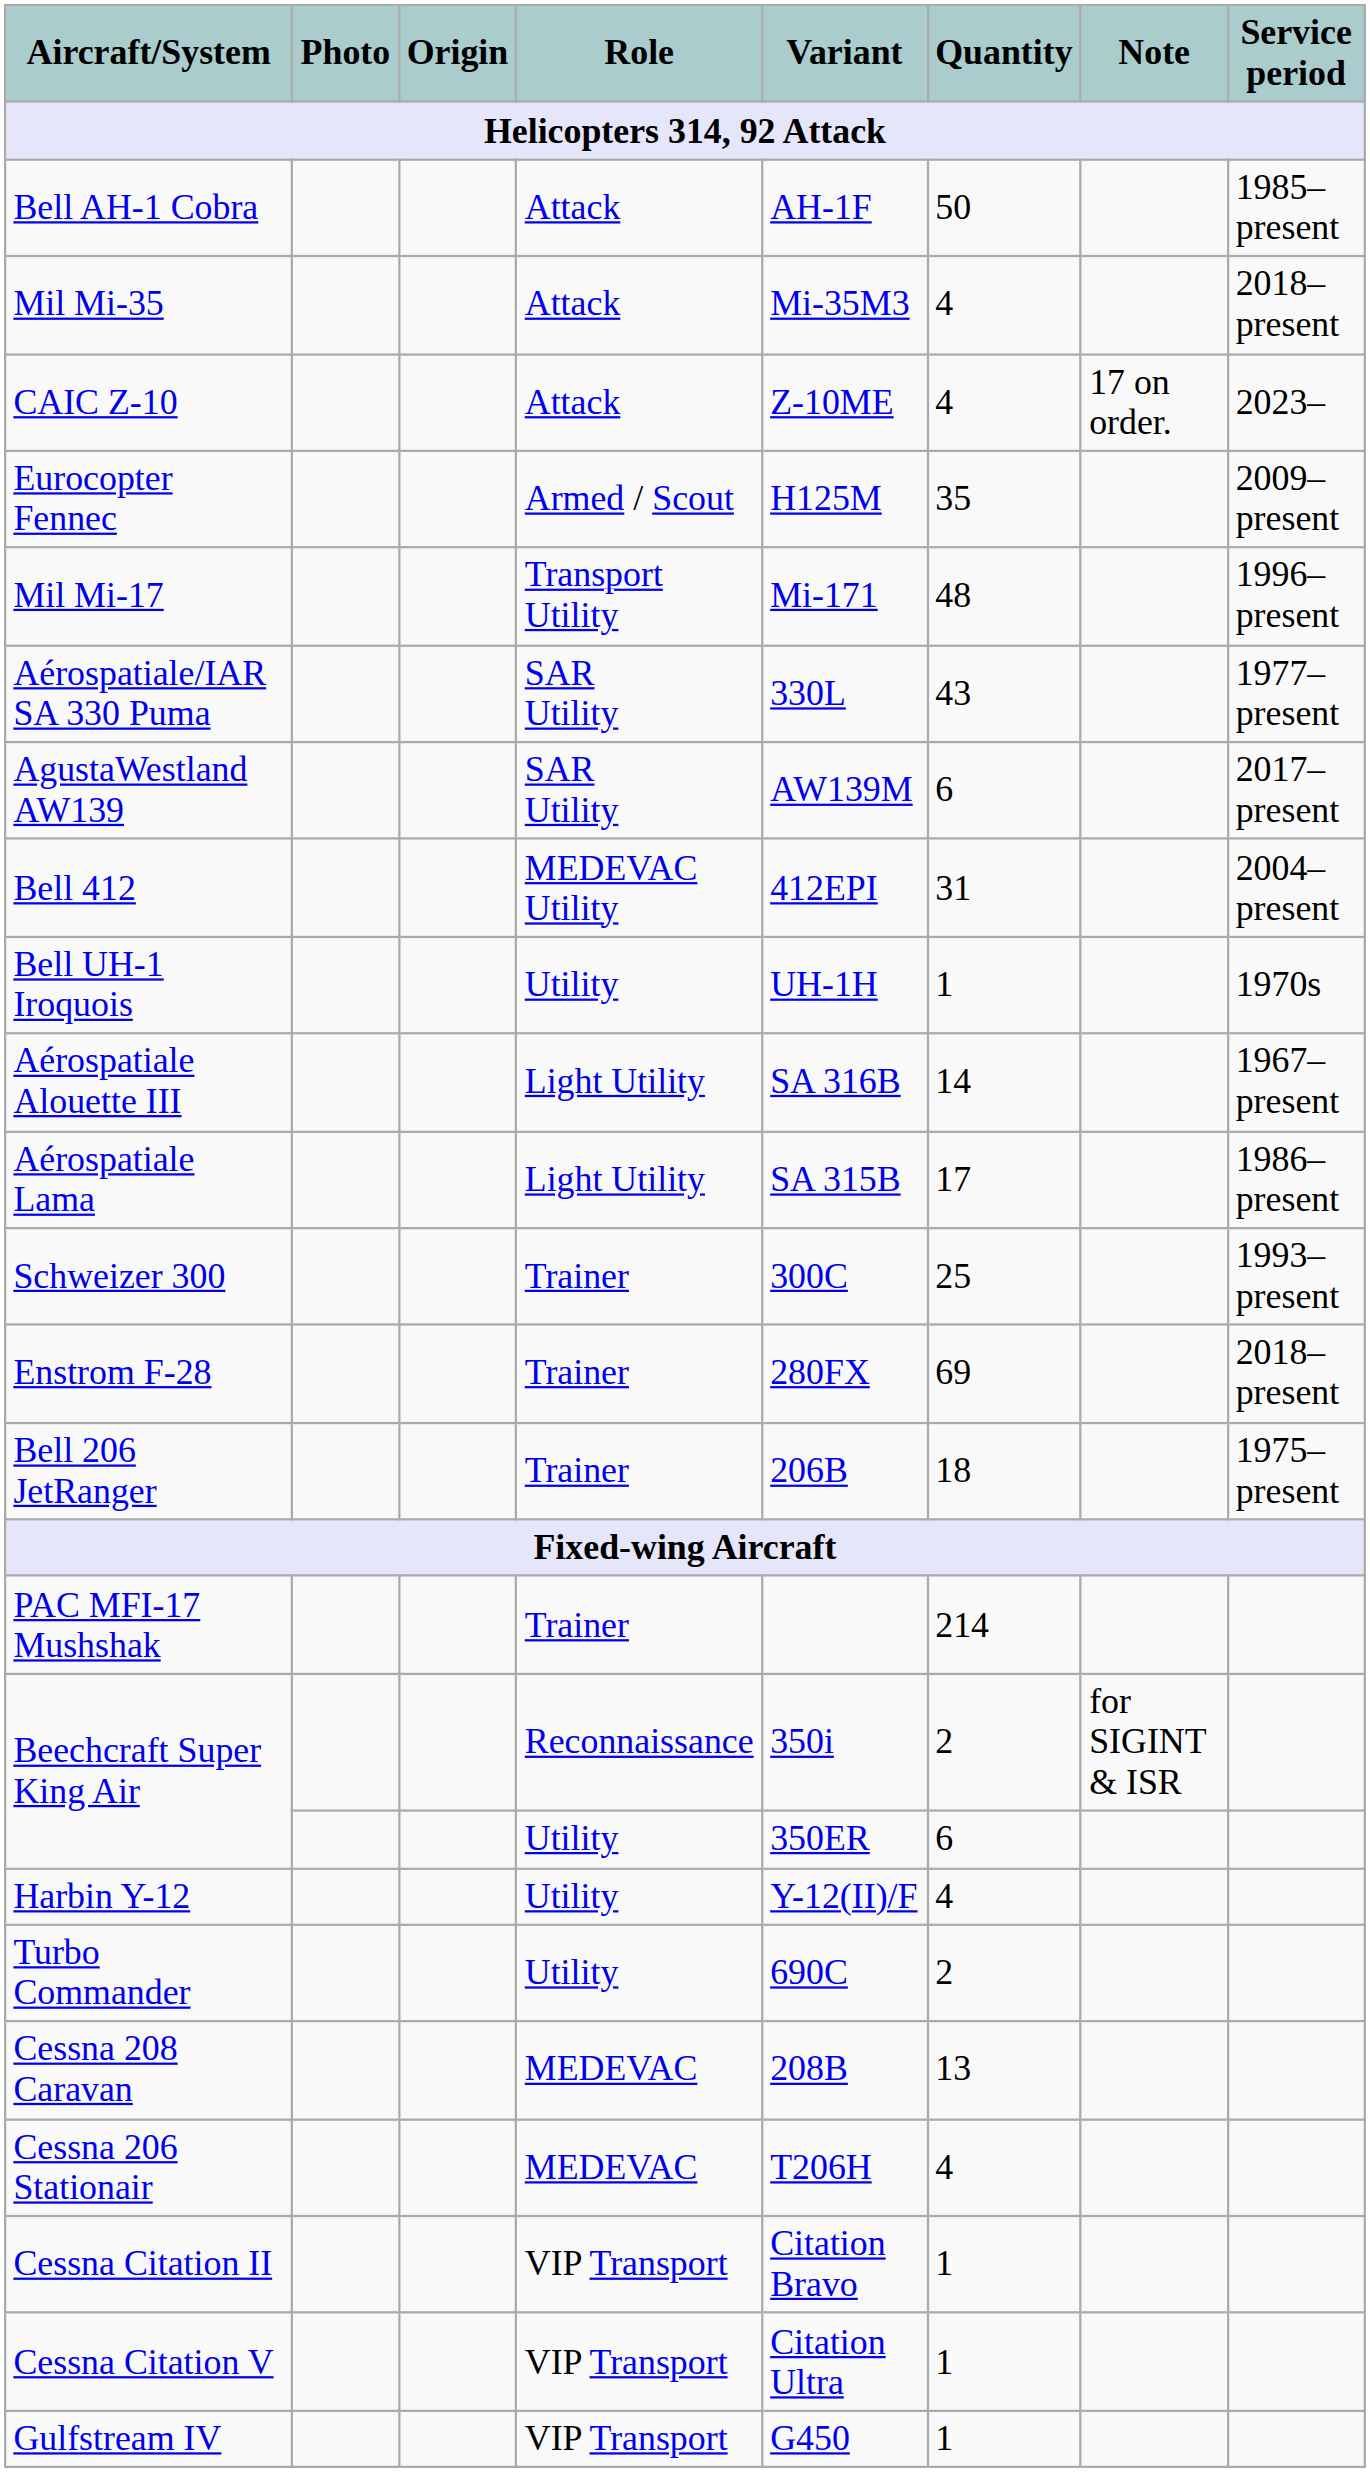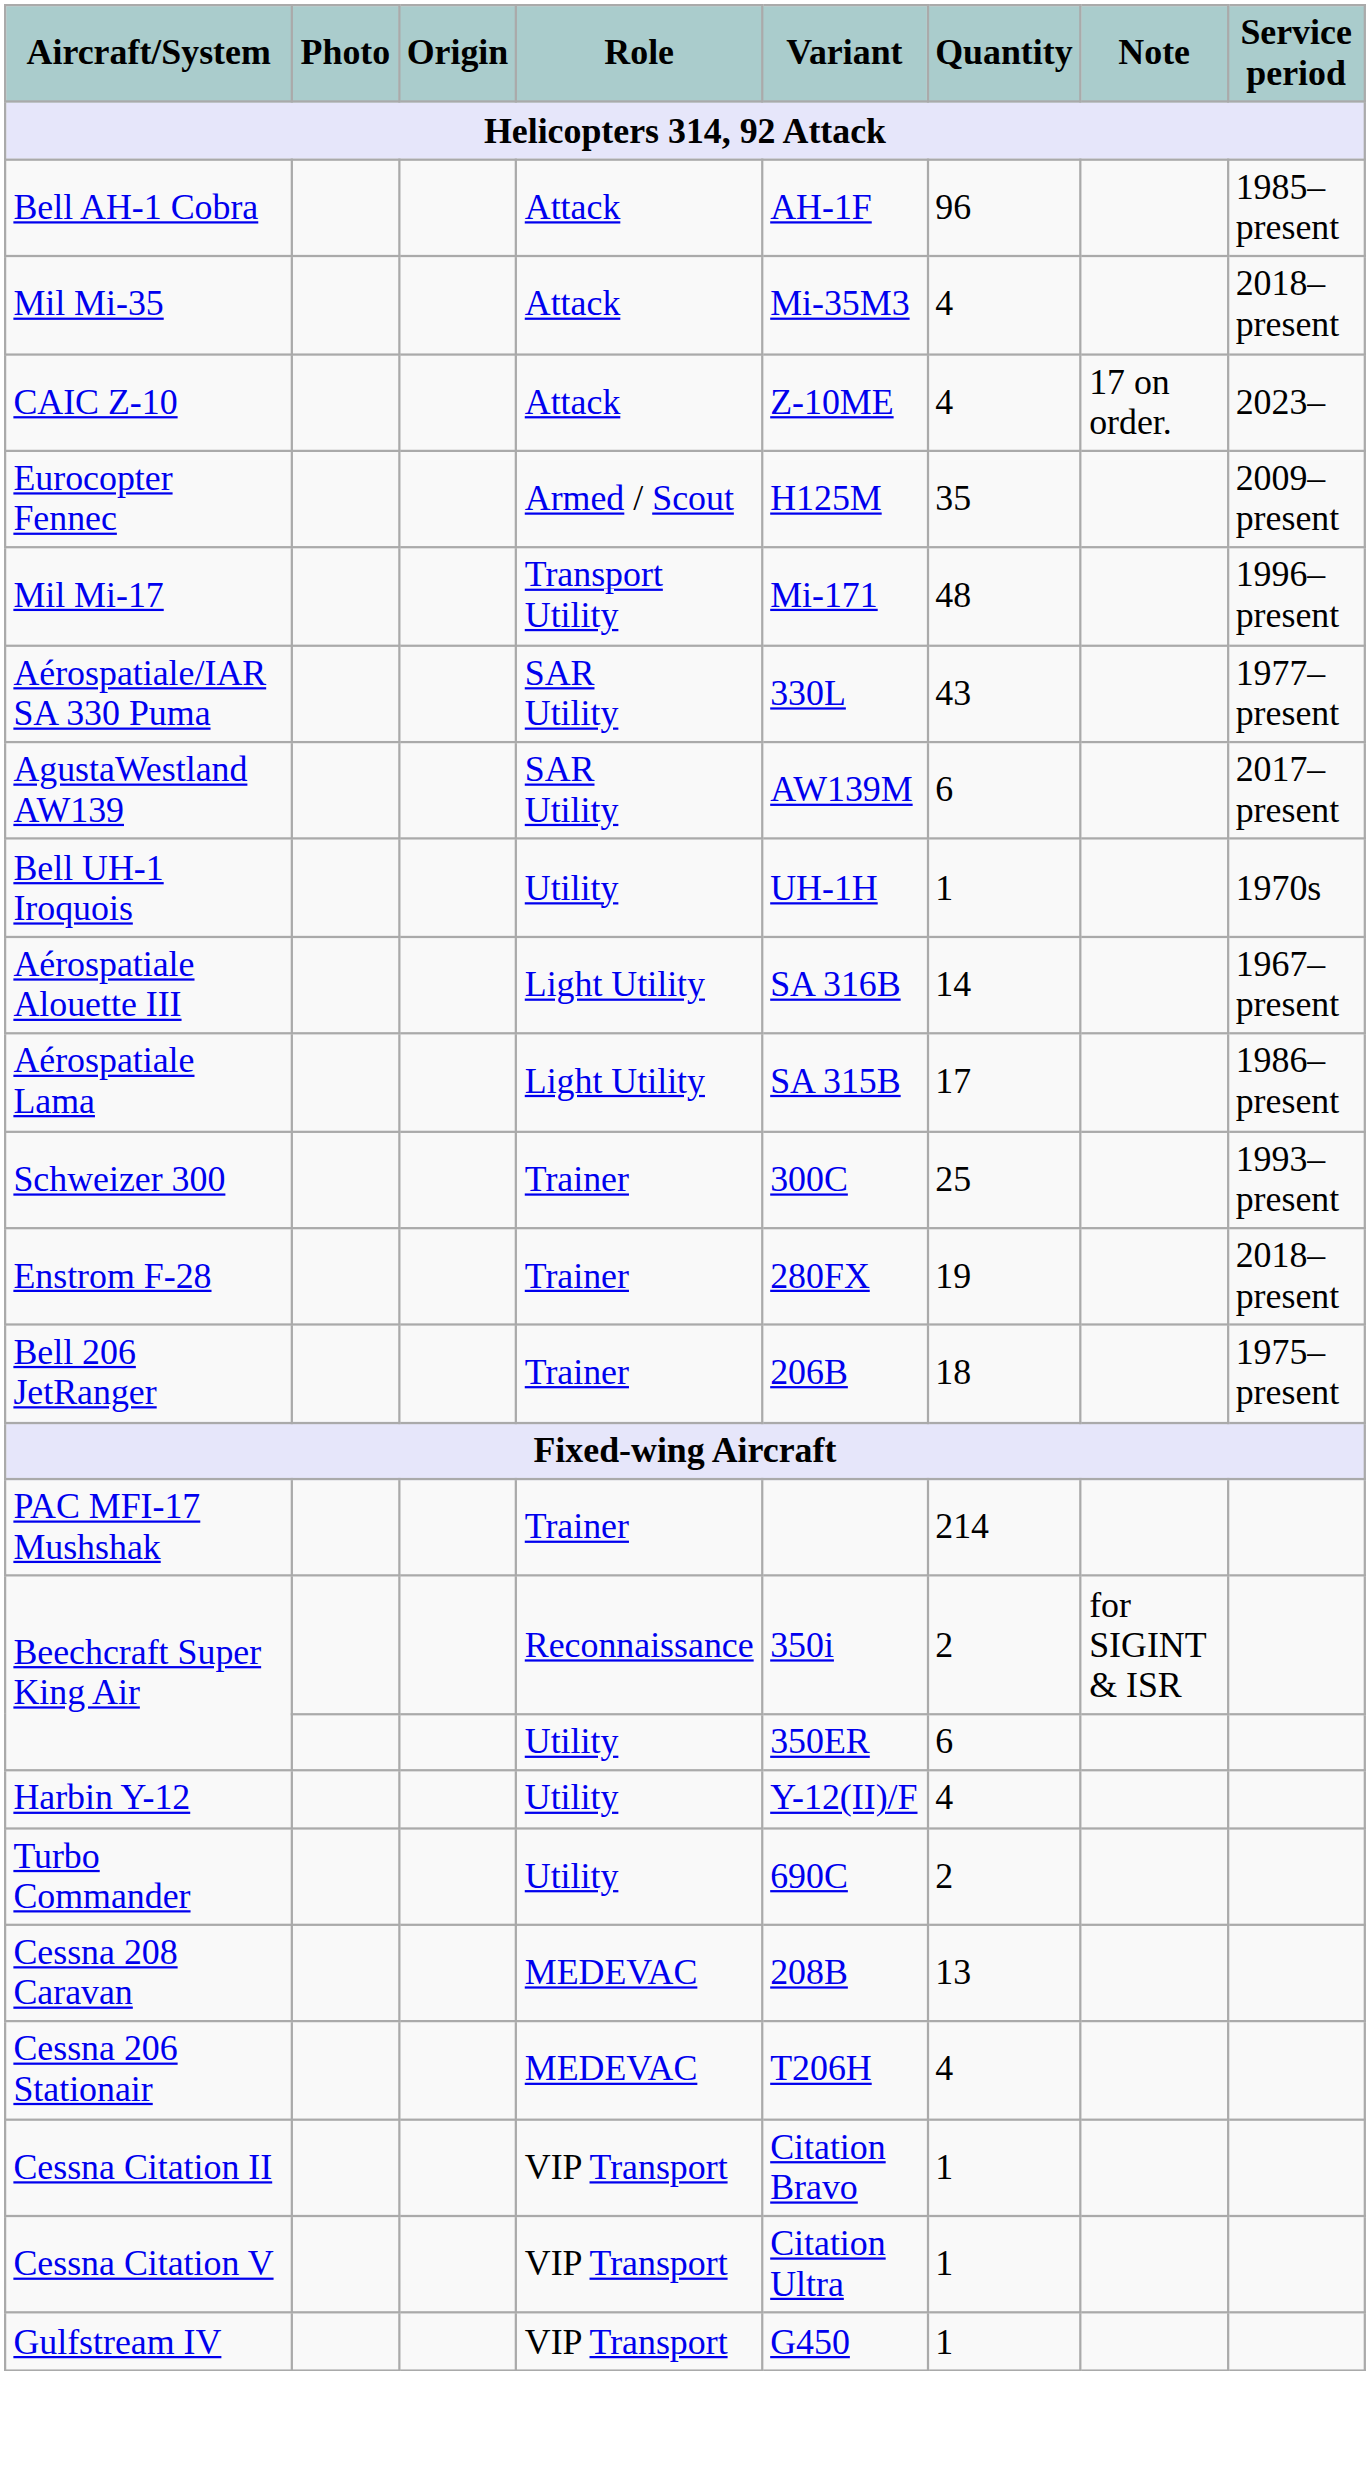(953, 207) 50 -> (953, 207) 96
- row: (75, 887)
(953, 1372) 69 -> (953, 1275) 19
